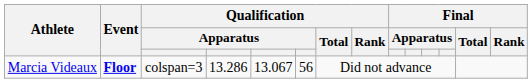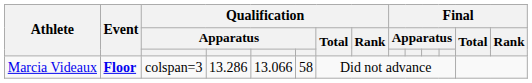(273, 67) 13.067 -> (273, 67) 13.066
(306, 67) 56 -> (306, 67) 58
